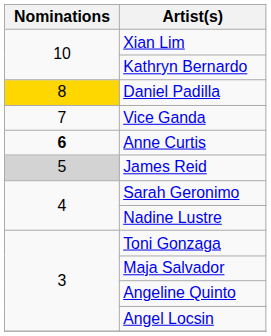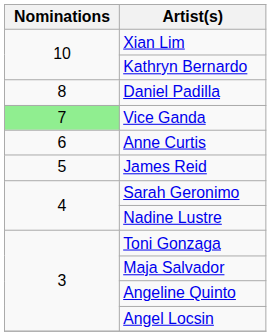(62, 92) gold background -> (62, 92) no background
(62, 117) no background -> (62, 117) lightgreen background
(62, 142) bold -> (62, 142) normal
(62, 167) lightgrey background -> (62, 167) no background
